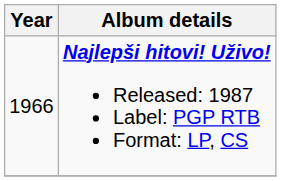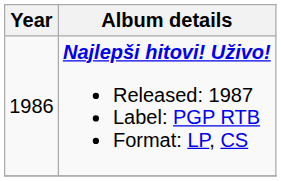(31, 105) 1966 -> (31, 105) 1986
